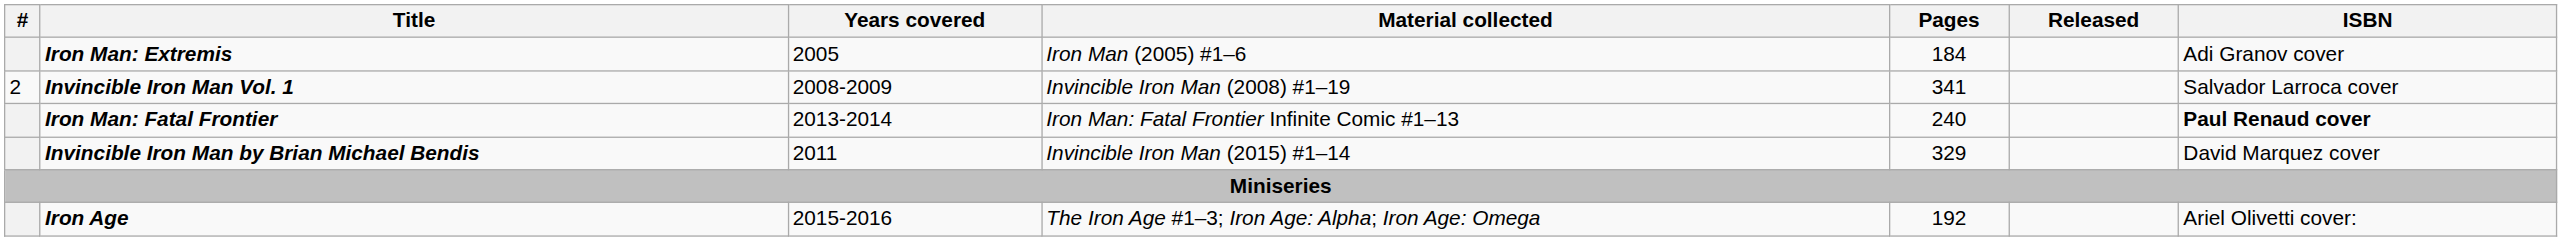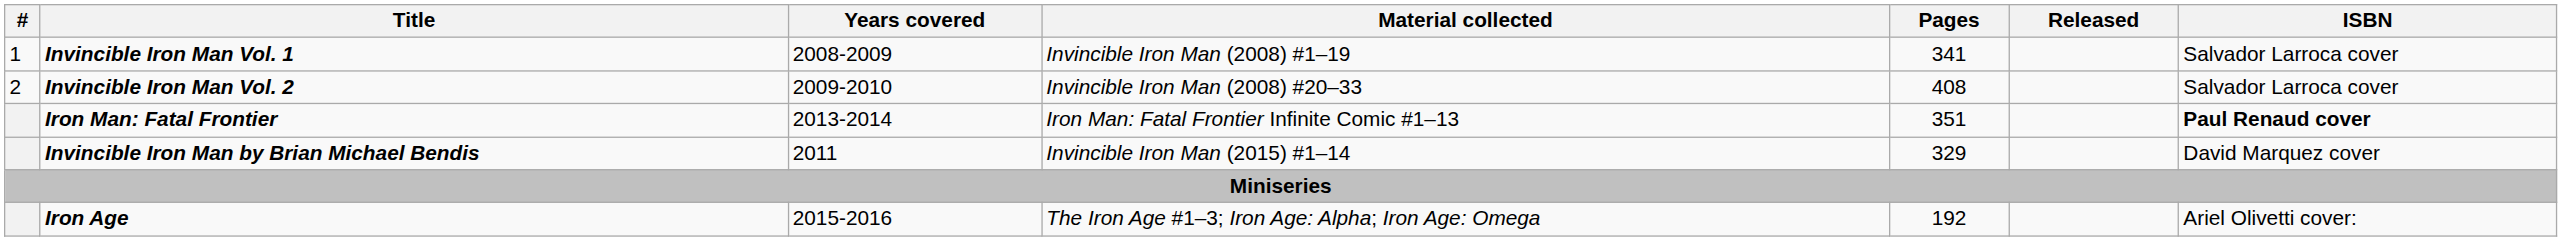- row: (139, 53)
(15, 86) 2 -> (15, 53) 1
+ row: (169, 86)
(1949, 119) 240 -> (1949, 119) 351
